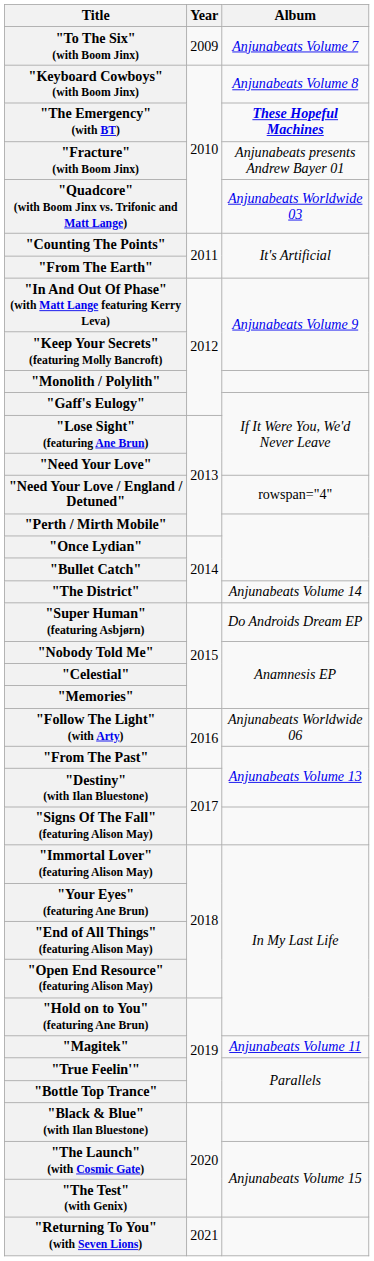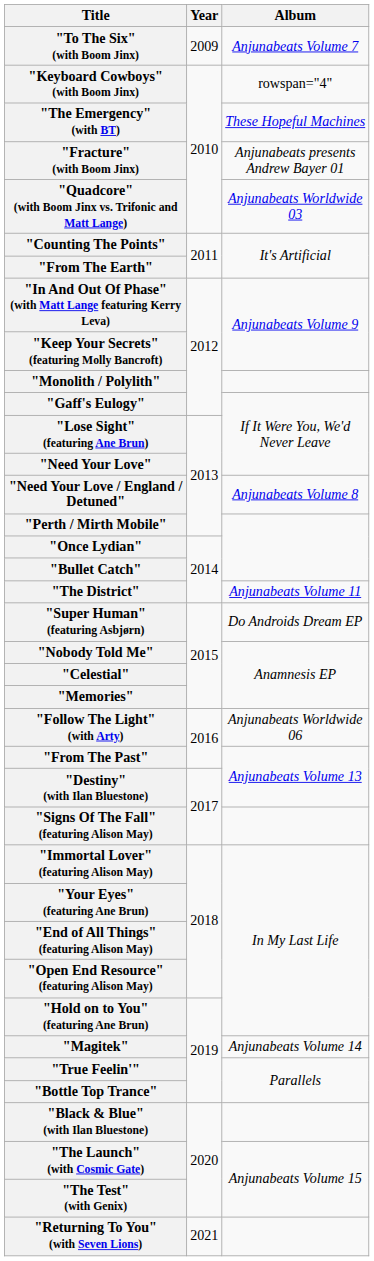(295, 84) Anjunabeats Volume 8 -> (295, 84) rowspan="4"
(295, 122) bold -> (295, 122) normal
(295, 494) rowspan="4" -> (295, 494) Anjunabeats Volume 8
(295, 591) Anjunabeats Volume 14 -> (295, 591) Anjunabeats Volume 11
(295, 1047) Anjunabeats Volume 11 -> (295, 1047) Anjunabeats Volume 14
